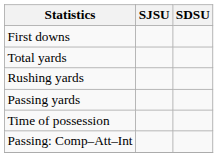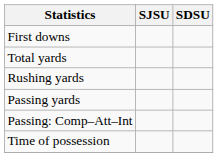rows swapped: (70, 141) <-> (59, 120)
